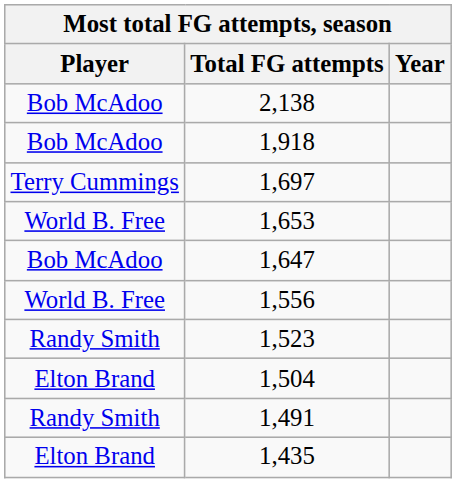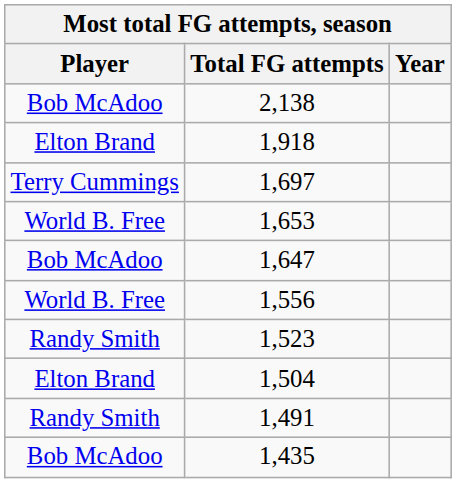(95, 142) Bob McAdoo -> (95, 142) Elton Brand
(95, 456) Elton Brand -> (95, 456) Bob McAdoo
